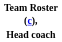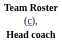(31, 21) bold -> (31, 21) normal
